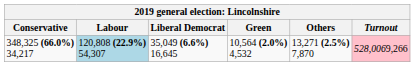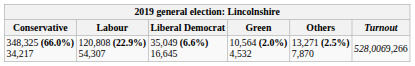(112, 48) lightblue background -> (112, 48) no background
(381, 48) pink background -> (381, 48) no background
